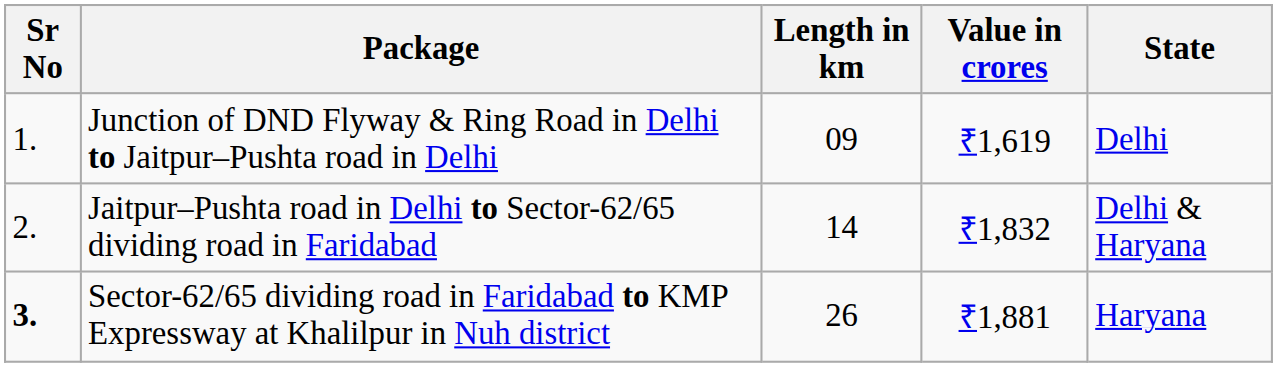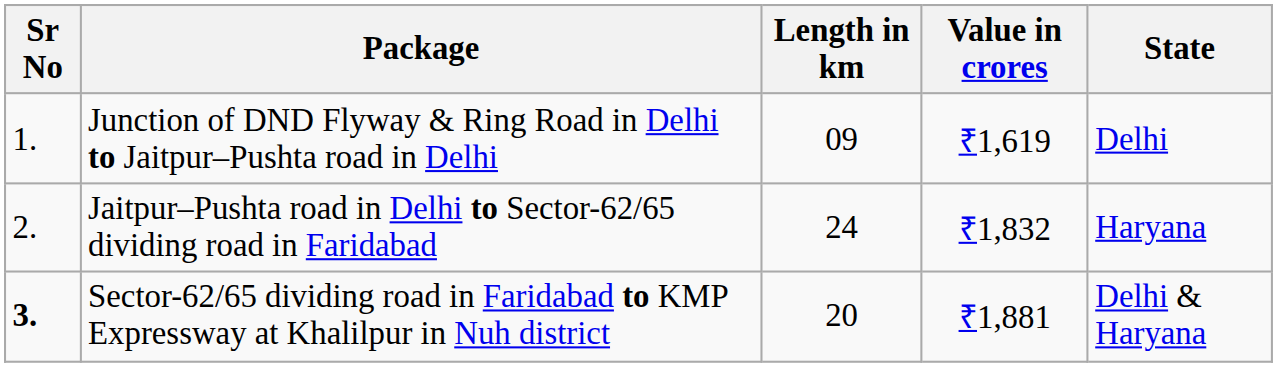(842, 226) 14 -> (842, 226) 24
(1151, 226) Delhi & Haryana -> (1151, 226) Haryana
(842, 315) 26 -> (842, 315) 20
(1151, 315) Haryana -> (1151, 315) Delhi & Haryana
